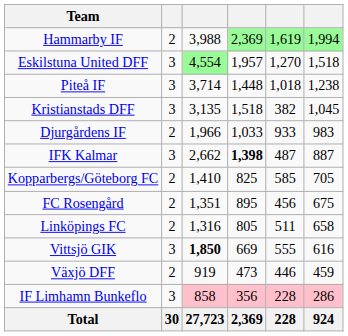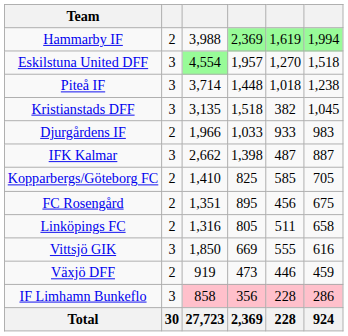(247, 156) bold -> (247, 156) normal
(205, 249) bold -> (205, 249) normal
